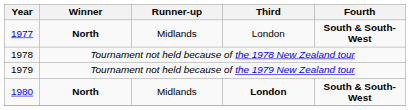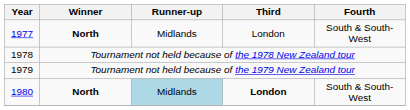(360, 33) bold -> (360, 33) normal
(177, 92) no background -> (177, 92) lightblue background
(360, 92) bold -> (360, 92) normal
